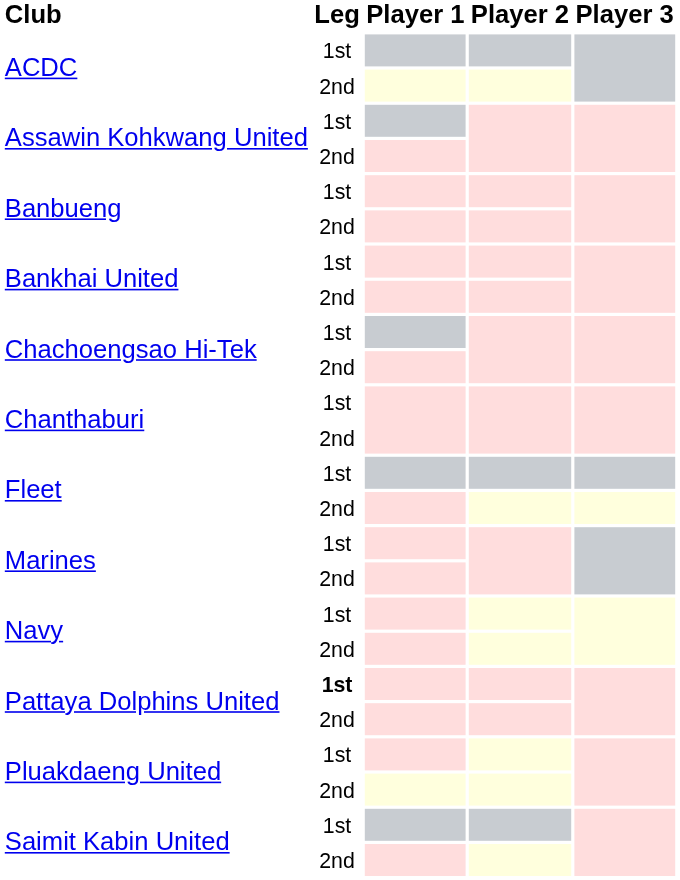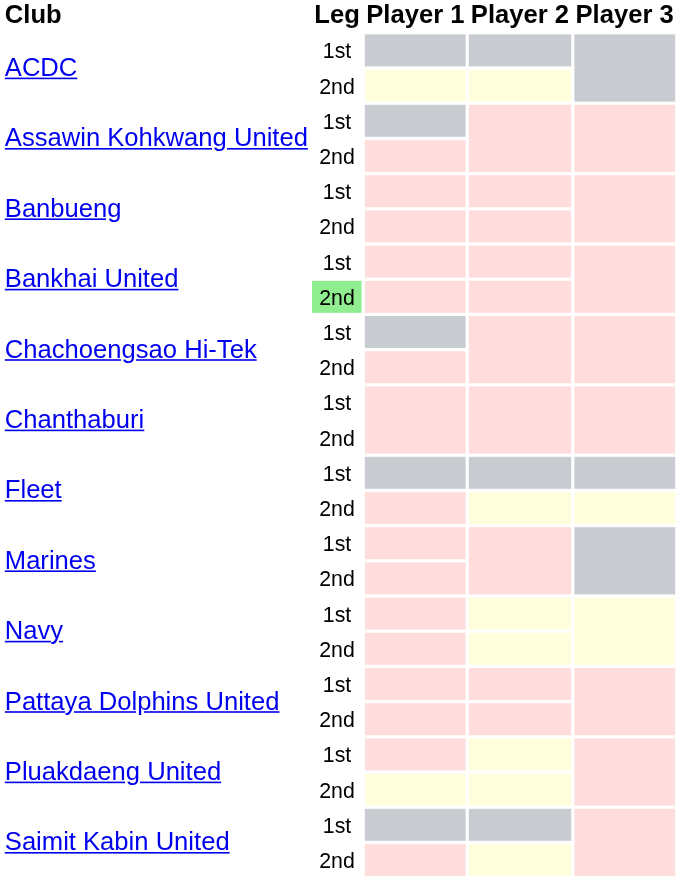(337, 298) no background -> (337, 298) lightgreen background
(337, 683) bold -> (337, 685) normal
